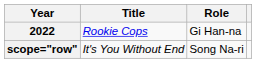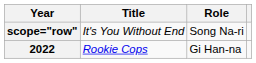rows swapped: (42, 31) <-> (42, 49)
